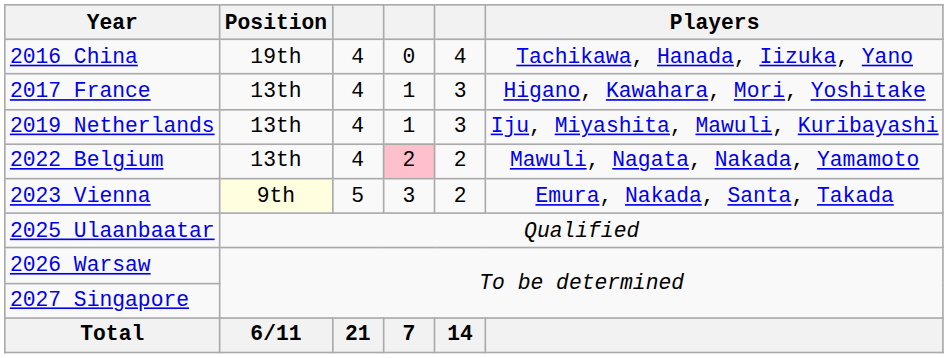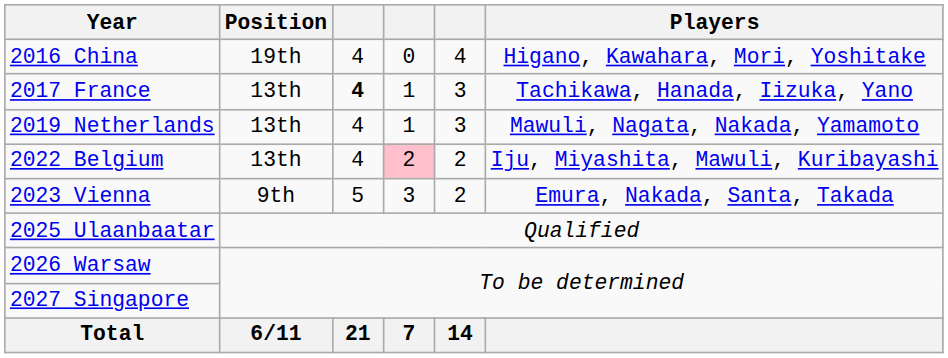(715, 57) Tachikawa, Hanada, Iizuka, Yano -> (715, 57) Higano, Kawahara, Mori, Yoshitake
(358, 92) normal -> (358, 92) bold
(715, 92) Higano, Kawahara, Mori, Yoshitake -> (715, 92) Tachikawa, Hanada, Iizuka, Yano
(715, 126) Iju, Miyashita, Mawuli, Kuribayashi -> (715, 126) Mawuli, Nagata, Nakada, Yamamoto
(715, 161) Mawuli, Nagata, Nakada, Yamamoto -> (715, 161) Iju, Miyashita, Mawuli, Kuribayashi
(276, 196) lightyellow background -> (276, 196) no background
